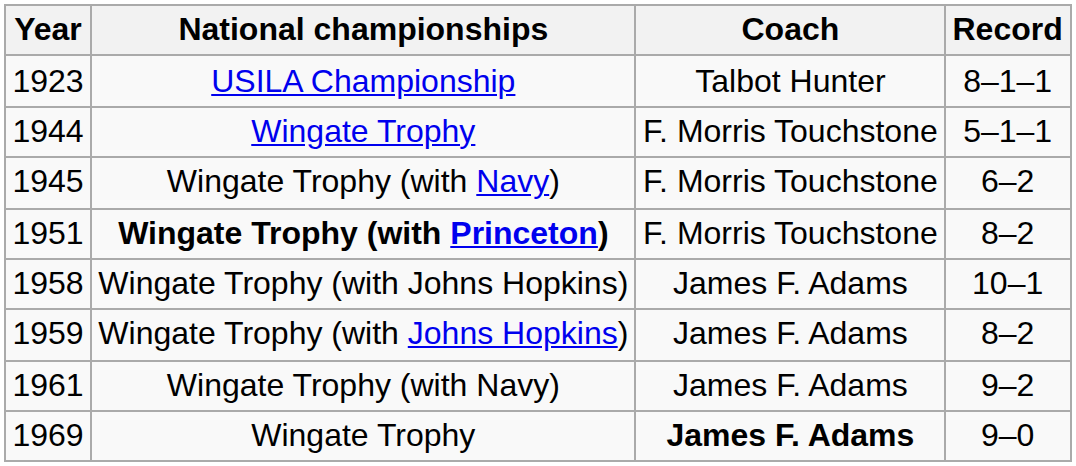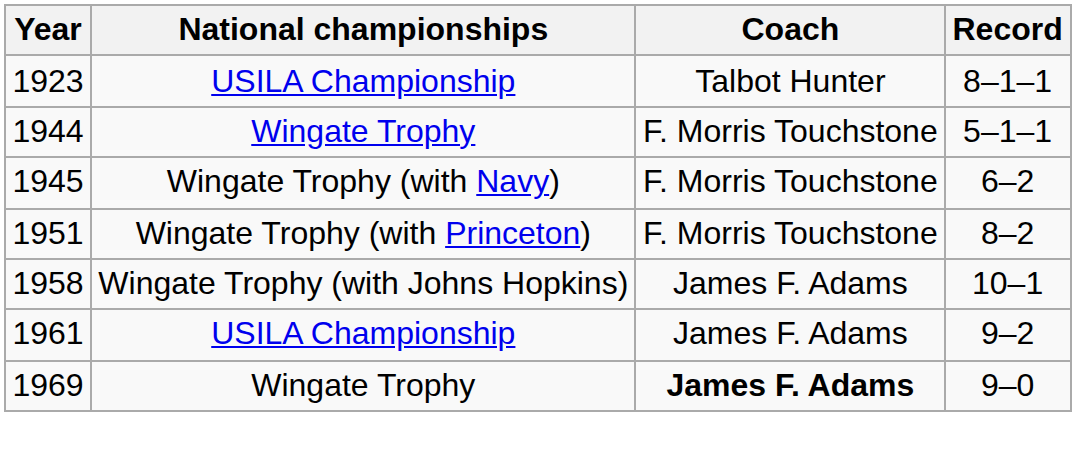(363, 232) bold -> (363, 232) normal
- row: (48, 334)
(363, 385) Wingate Trophy (with Navy) -> (363, 334) USILA Championship
